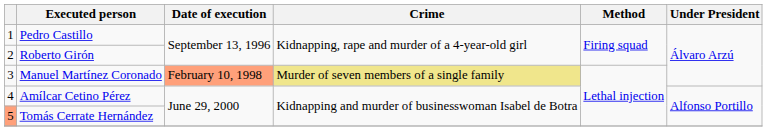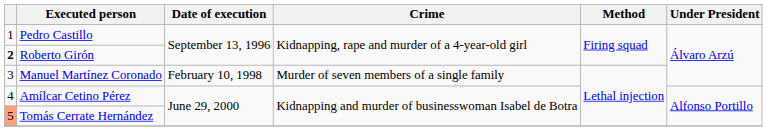(11, 55) normal -> (11, 55) bold
(215, 75) lightsalmon background -> (215, 75) no background
(390, 75) khaki background -> (390, 75) no background
